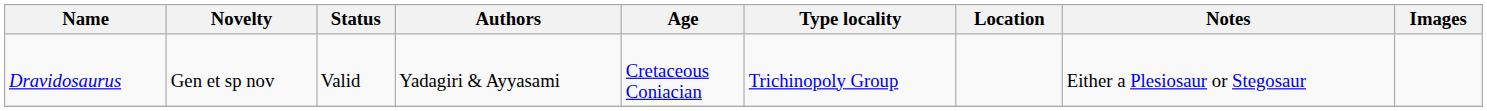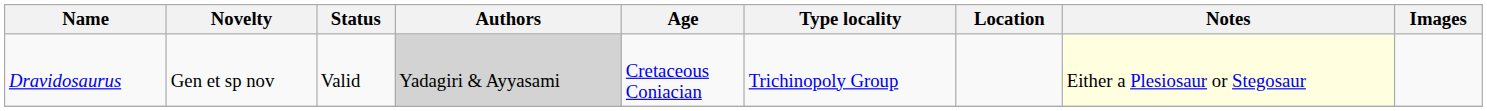(480, 80) no background -> (480, 80) lightgrey background
(1186, 80) no background -> (1186, 80) lightyellow background
